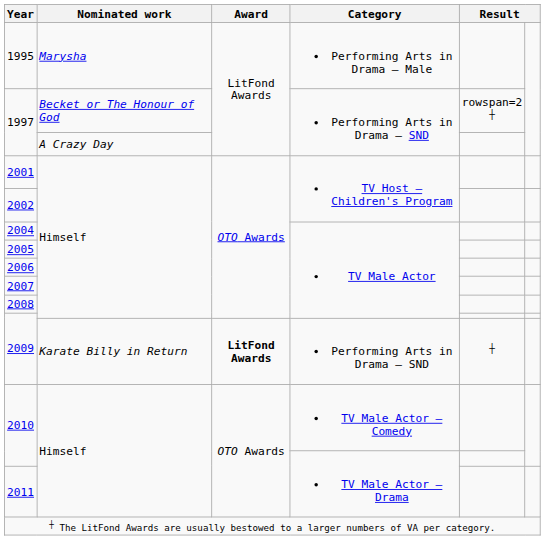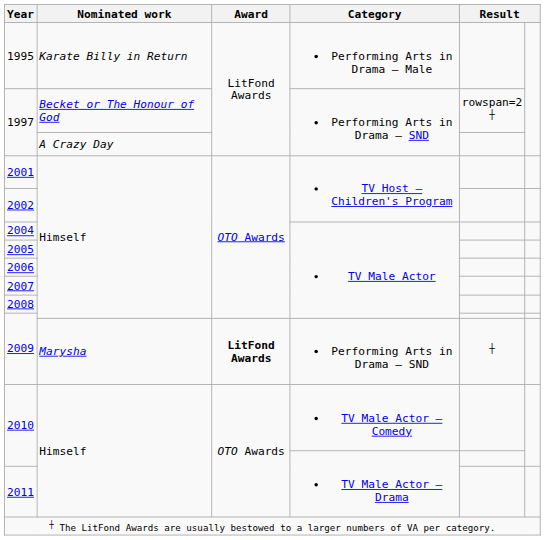(63, 56) Marysha -> (113, 56) Karate Billy in Return
(113, 351) Karate Billy in Return -> (63, 351) Marysha
